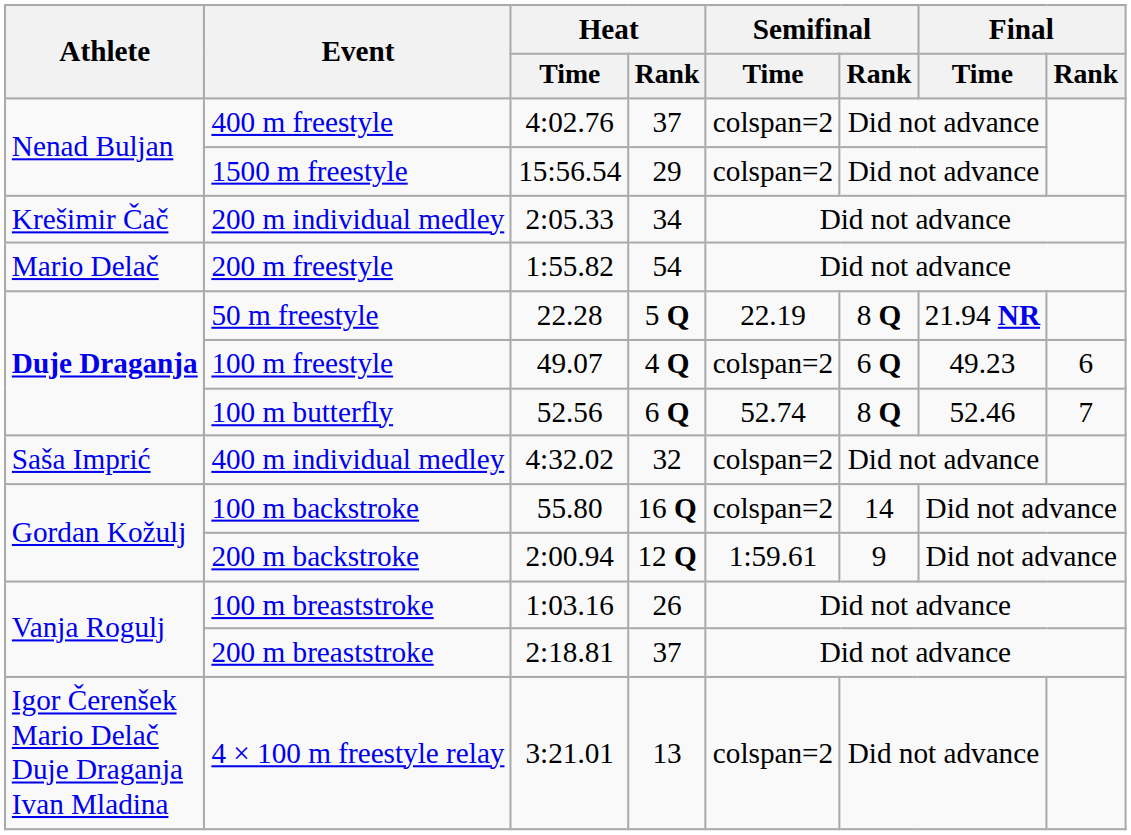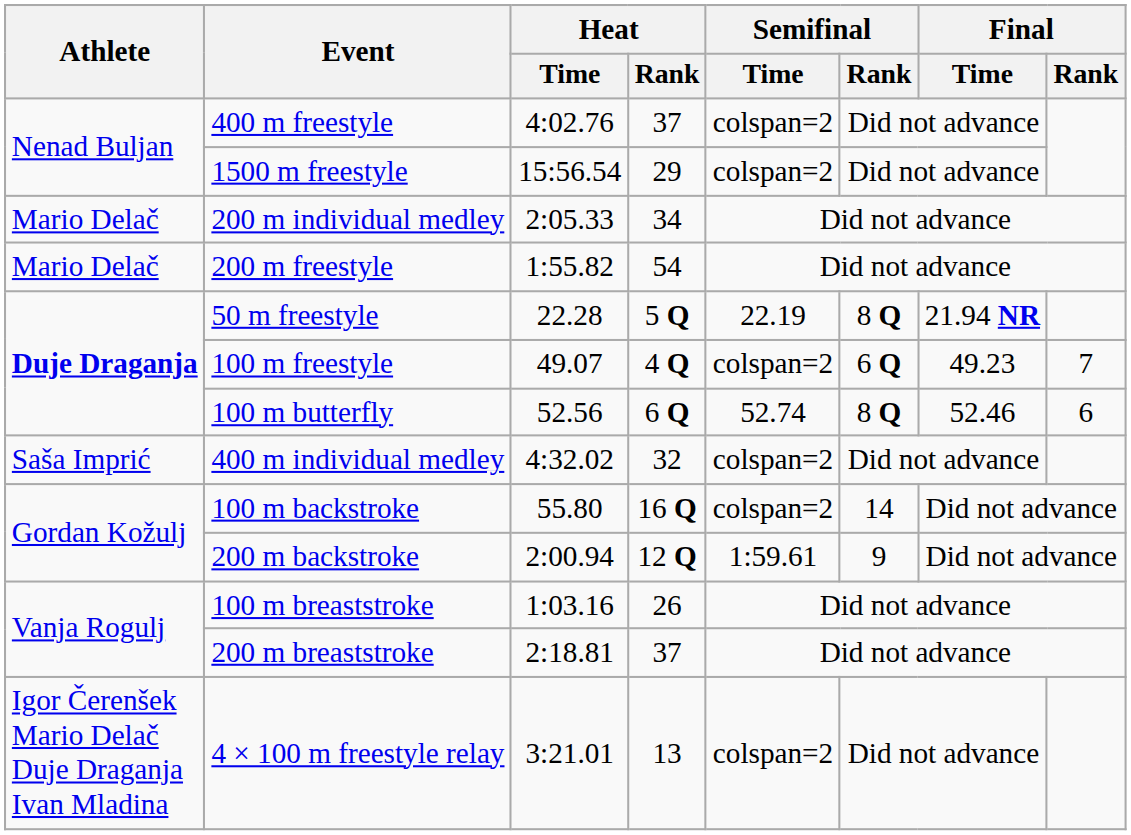(90, 219) Krešimir Čač -> (85, 219) Mario Delač
(1086, 363) 6 -> (1086, 363) 7
(1086, 412) 7 -> (1086, 412) 6
